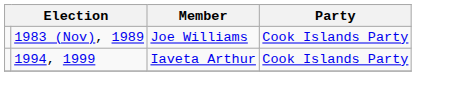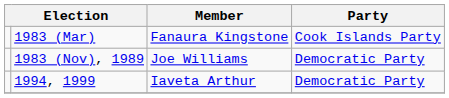+ row: (55, 38)
(335, 38) Cook Islands Party -> (360, 60) Democratic Party
(335, 60) Cook Islands Party -> (360, 82) Democratic Party
